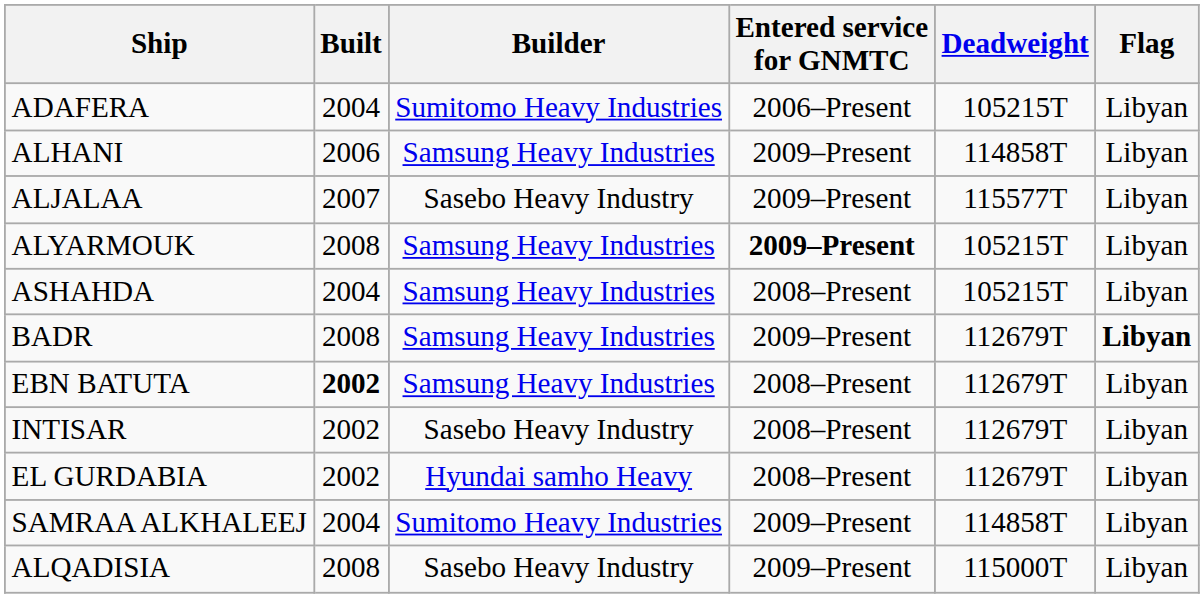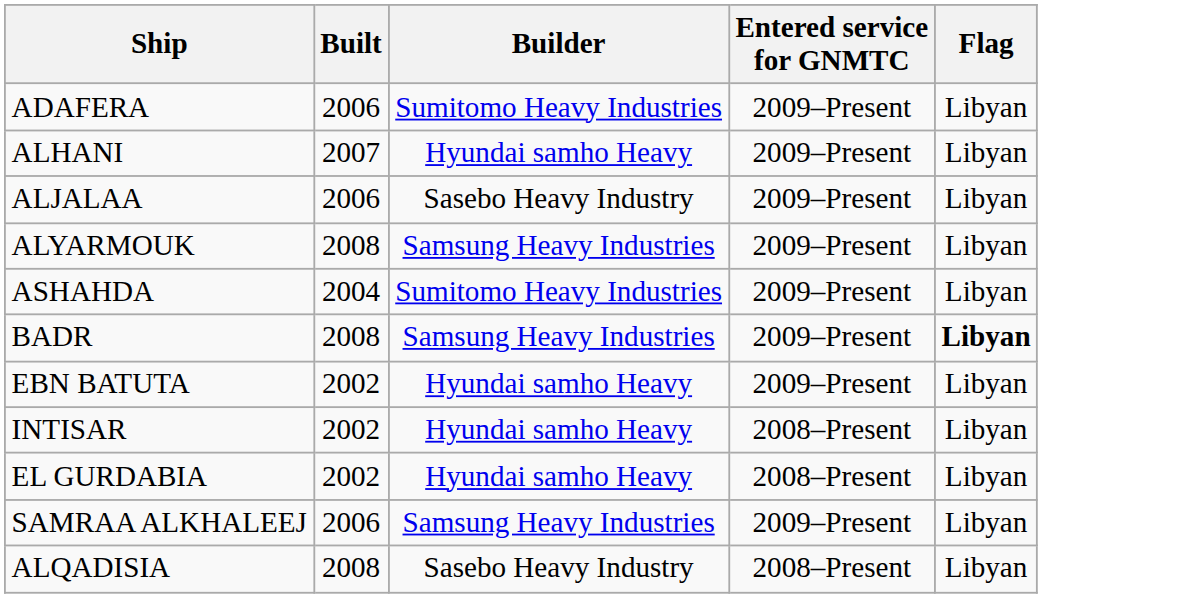- column: (1015, 43)
(351, 106) 2004 -> (351, 106) 2006
(832, 106) 2006–Present -> (832, 106) 2009–Present
(351, 152) 2006 -> (351, 152) 2007
(559, 152) Samsung Heavy Industries -> (559, 152) Hyundai samho Heavy
(351, 198) 2007 -> (351, 198) 2006
(832, 245) bold -> (832, 245) normal
(559, 291) Samsung Heavy Industries -> (559, 291) Sumitomo Heavy Industries
(832, 291) 2008–Present -> (832, 291) 2009–Present
(351, 383) bold -> (351, 383) normal
(559, 383) Samsung Heavy Industries -> (559, 383) Hyundai samho Heavy
(832, 383) 2008–Present -> (832, 383) 2009–Present
(559, 429) Sasebo Heavy Industry -> (559, 429) Hyundai samho Heavy
(351, 522) 2004 -> (351, 522) 2006
(559, 522) Sumitomo Heavy Industries -> (559, 522) Samsung Heavy Industries
(832, 568) 2009–Present -> (832, 568) 2008–Present
